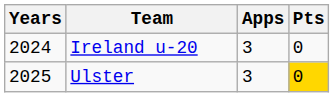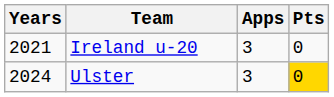(30, 48) 2024 -> (30, 48) 2021
(30, 77) 2025 -> (30, 77) 2024
